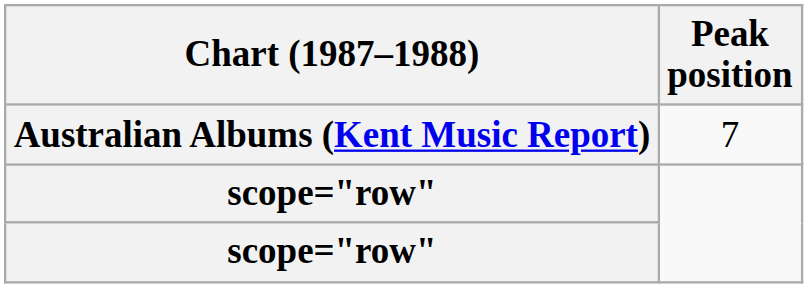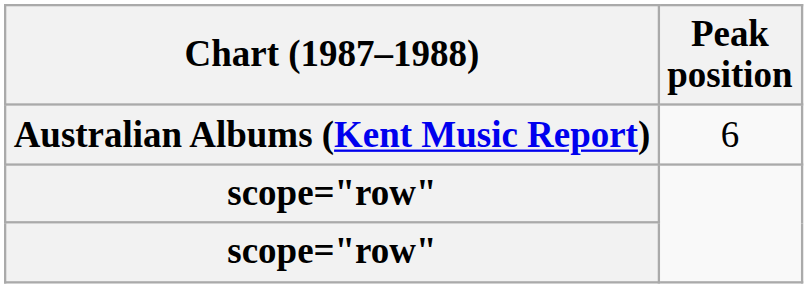(730, 134) 7 -> (730, 134) 6
